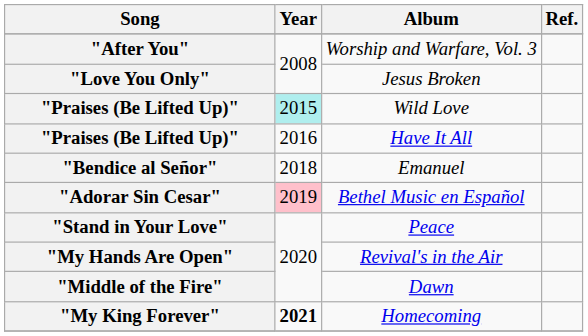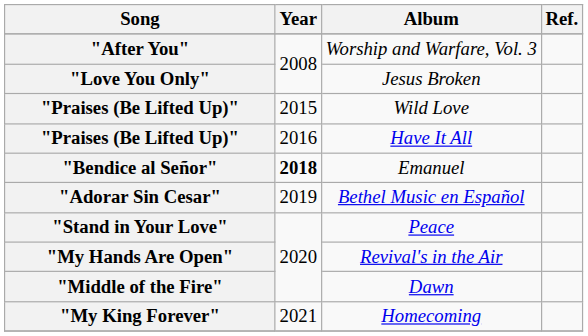(298, 108) paleturquoise background -> (298, 108) no background
(298, 167) normal -> (298, 167) bold
(298, 197) pink background -> (298, 197) no background
(298, 316) bold -> (298, 316) normal
